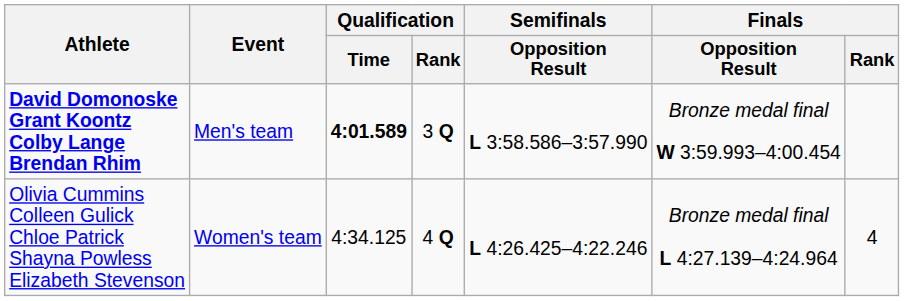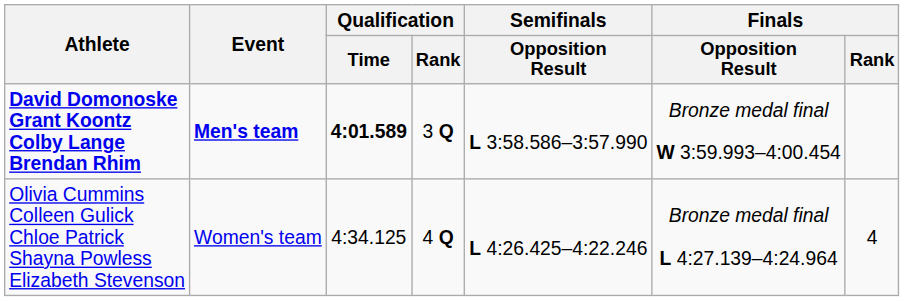(244, 132) normal -> (246, 132) bold
